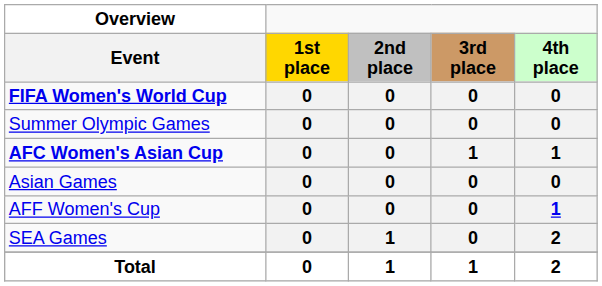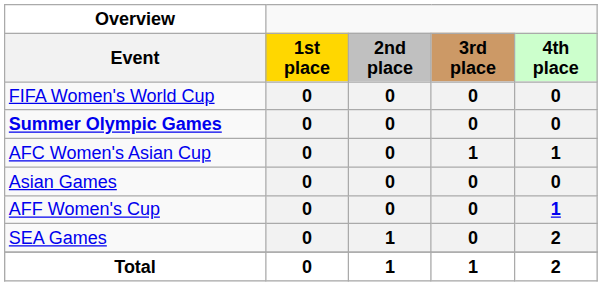(118, 96) bold -> (112, 96) normal
(109, 125) normal -> (115, 125) bold
(116, 153) bold -> (110, 153) normal
